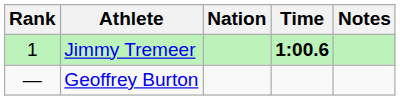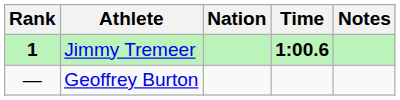(32, 49) normal -> (32, 49) bold
